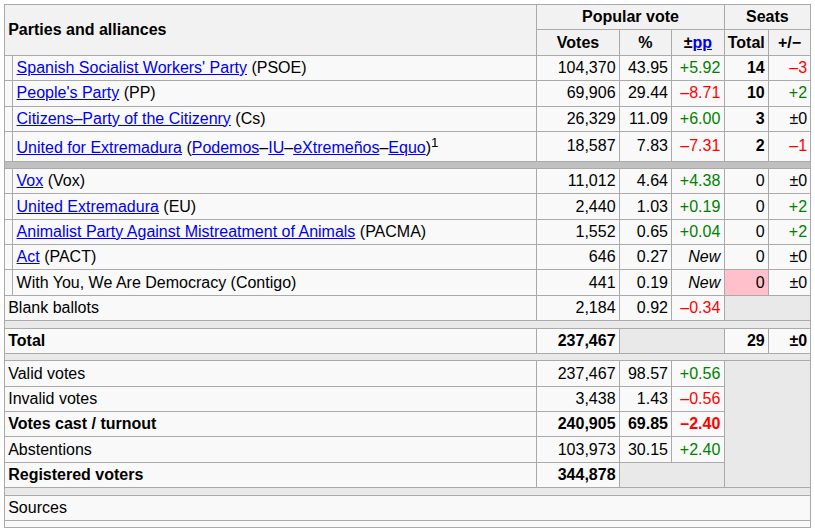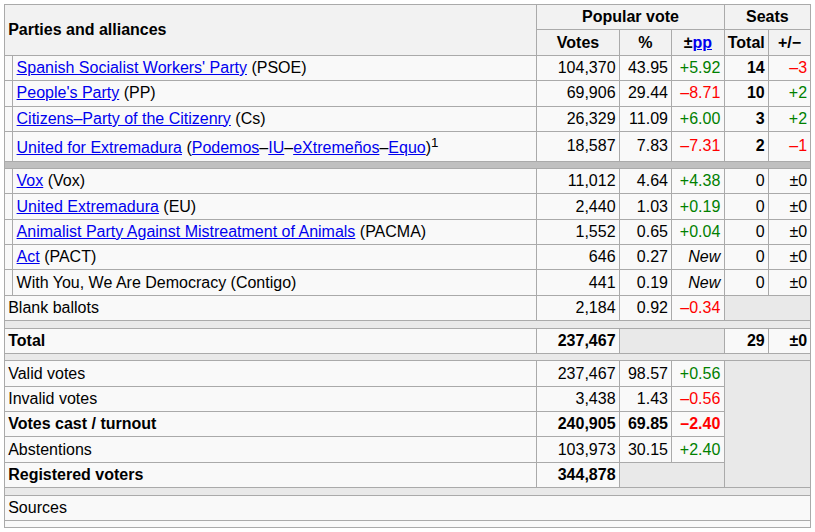(798, 118) ±0 -> (798, 118) +2
(798, 206) +2 -> (798, 206) ±0
(798, 231) +2 -> (798, 231) ±0
(760, 282) pink background -> (760, 282) no background
